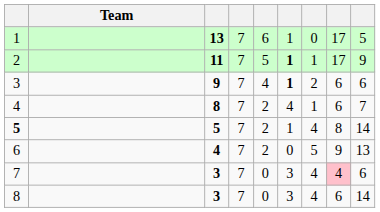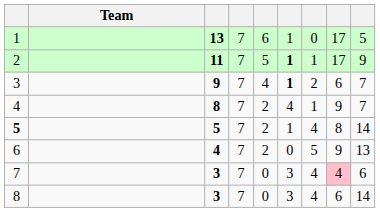(363, 83) 6 -> (363, 83) 7
(338, 106) 6 -> (338, 106) 9
